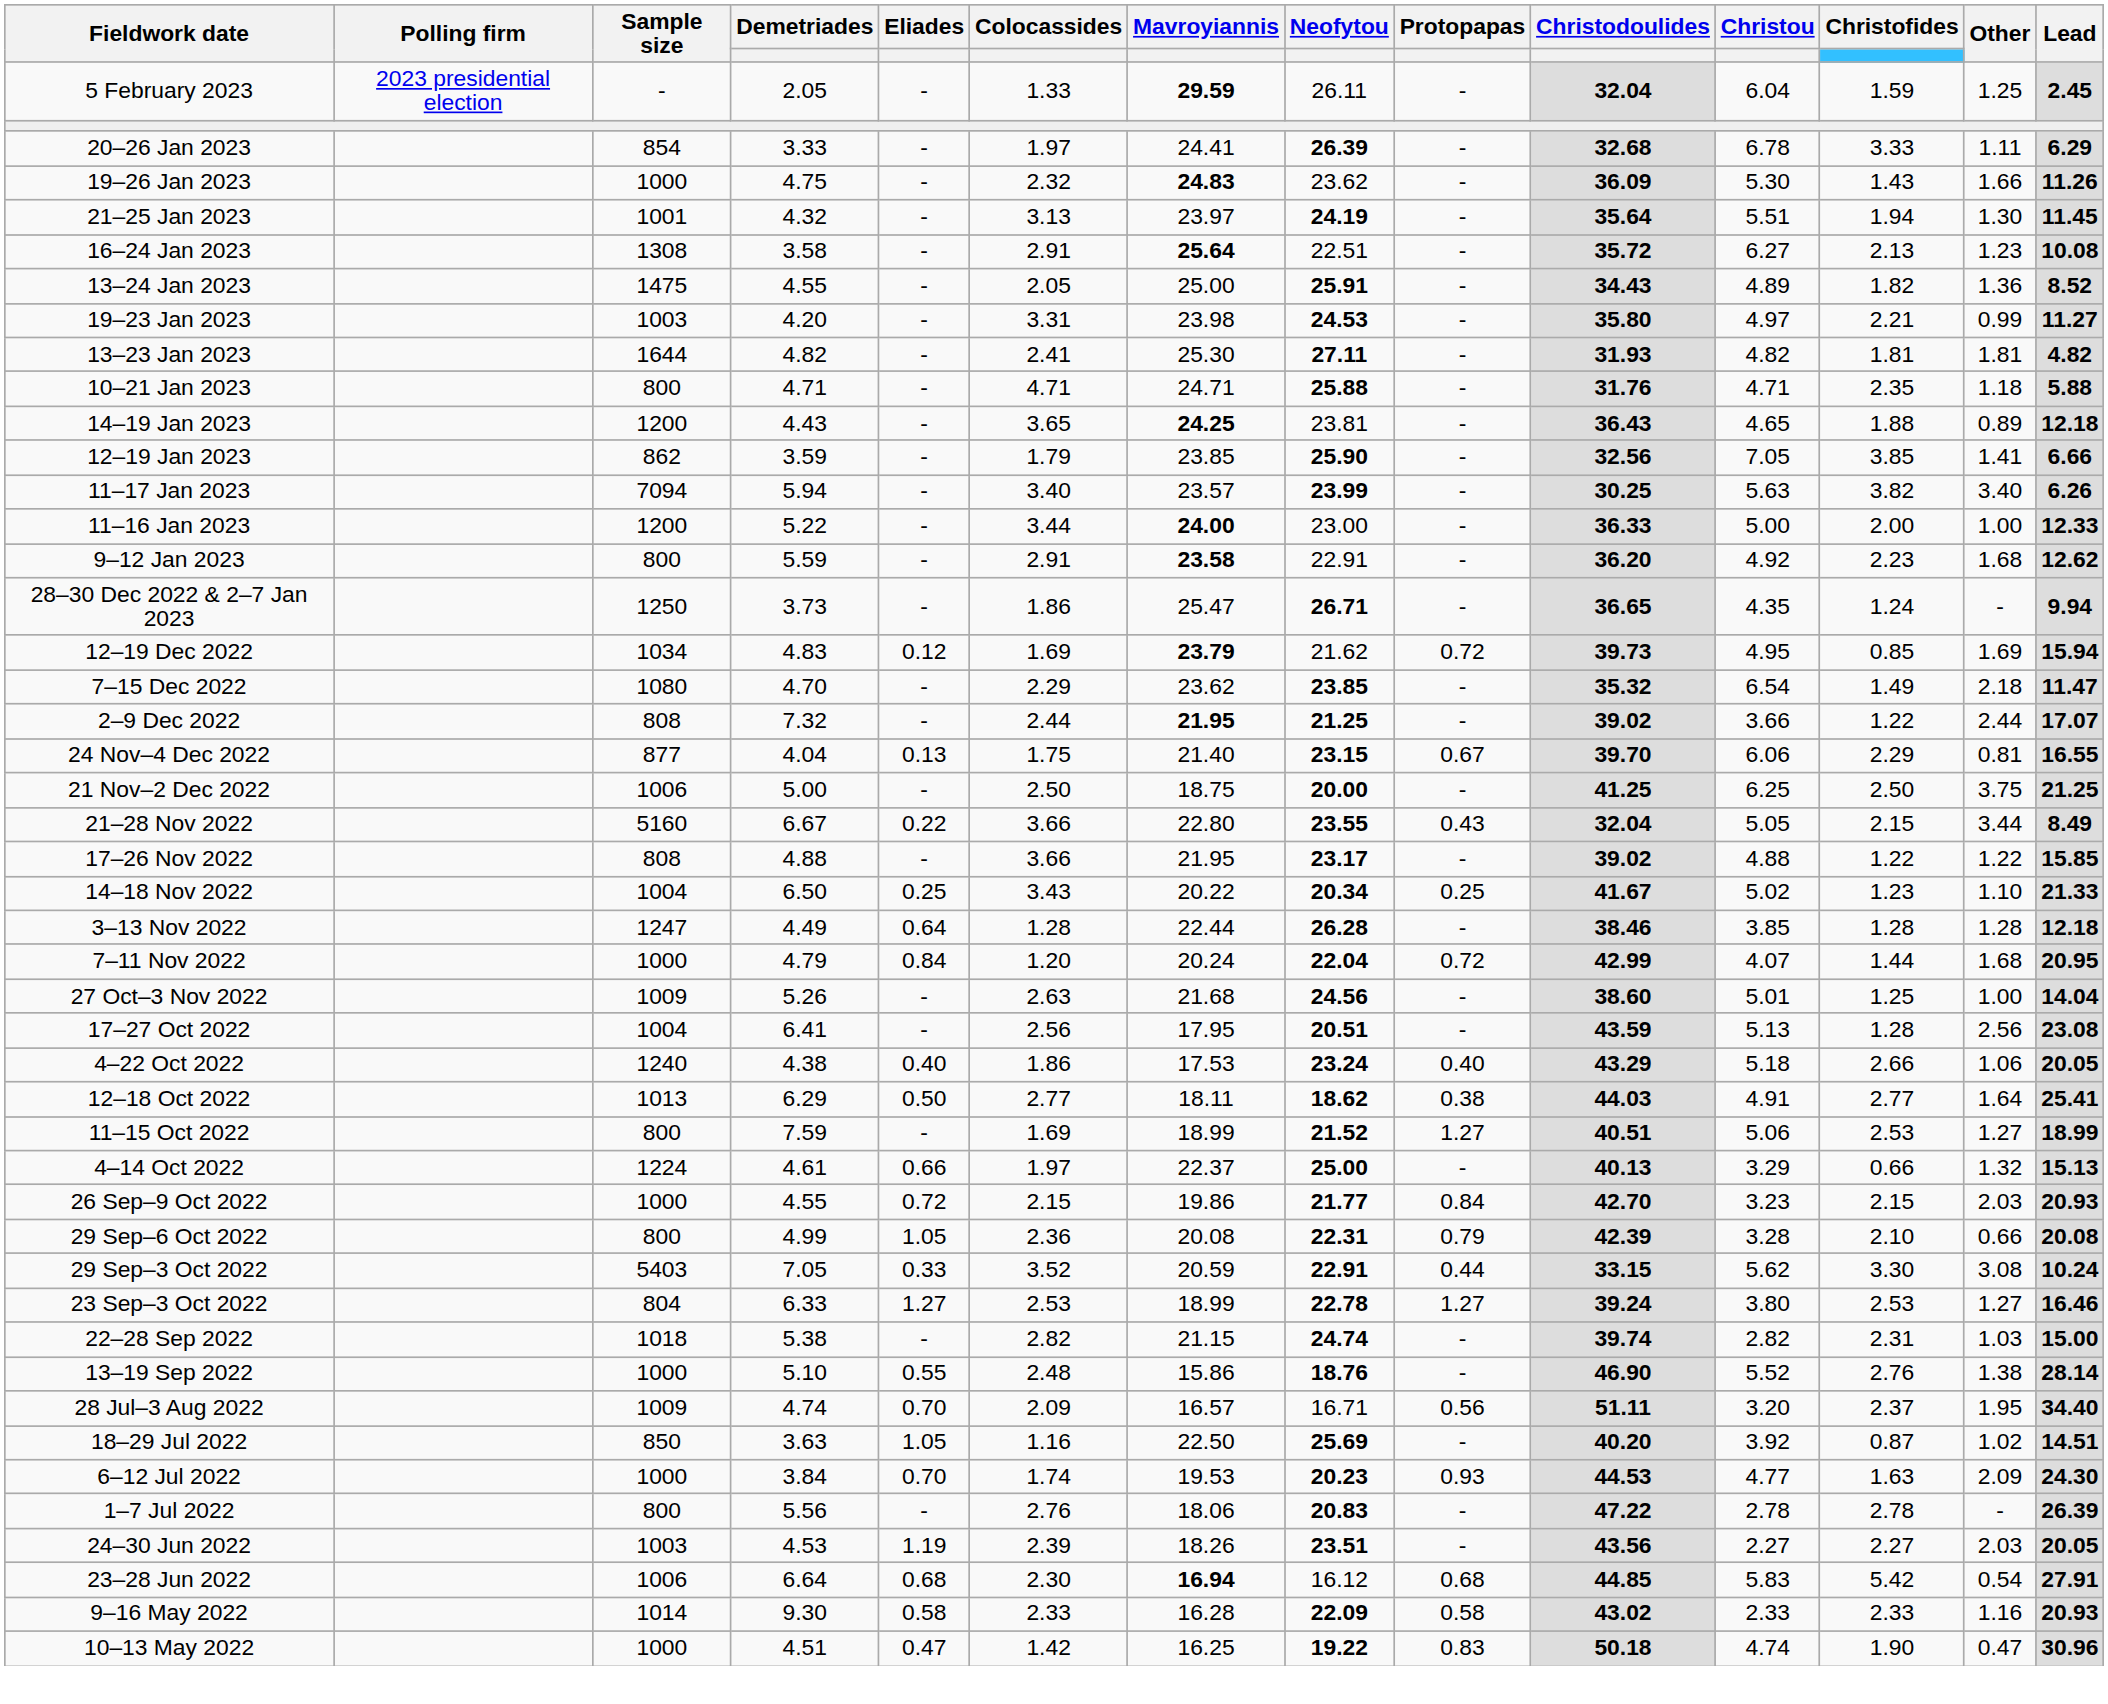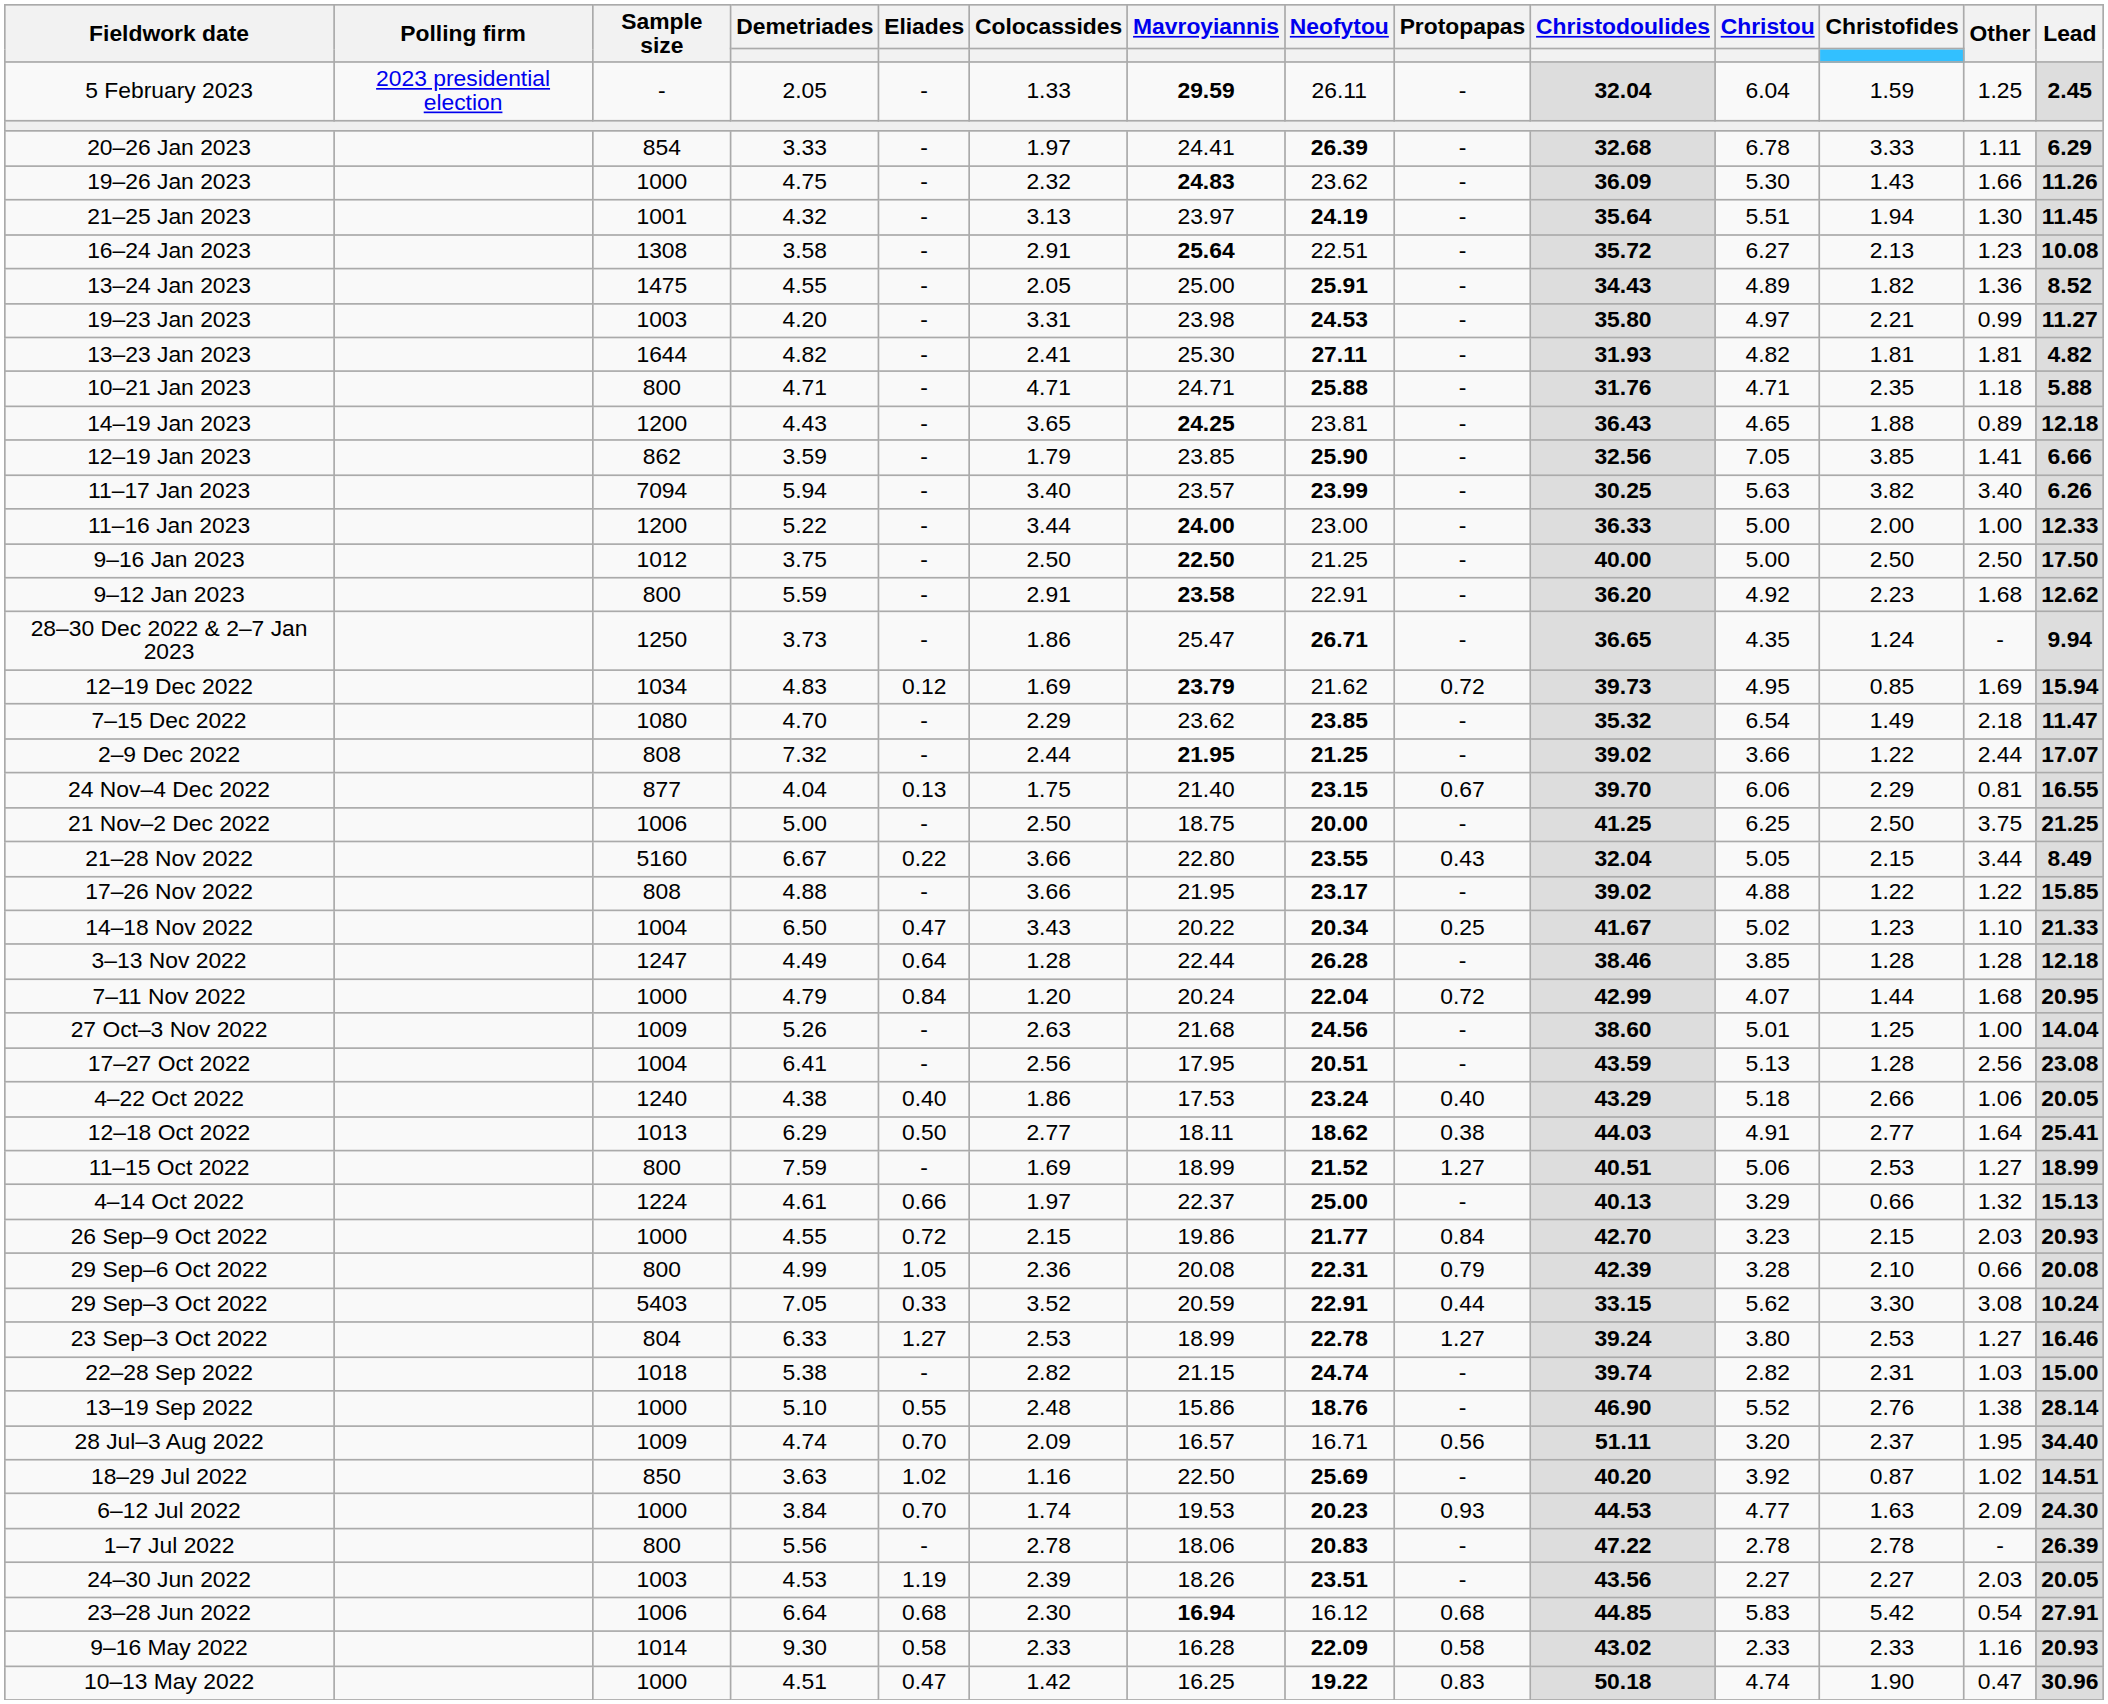+ row: (169, 559)
(924, 892) 0.25 -> (924, 926) 0.47
(924, 1441) 1.05 -> (924, 1476) 1.02
(1049, 1510) 2.76 -> (1049, 1544) 2.78
